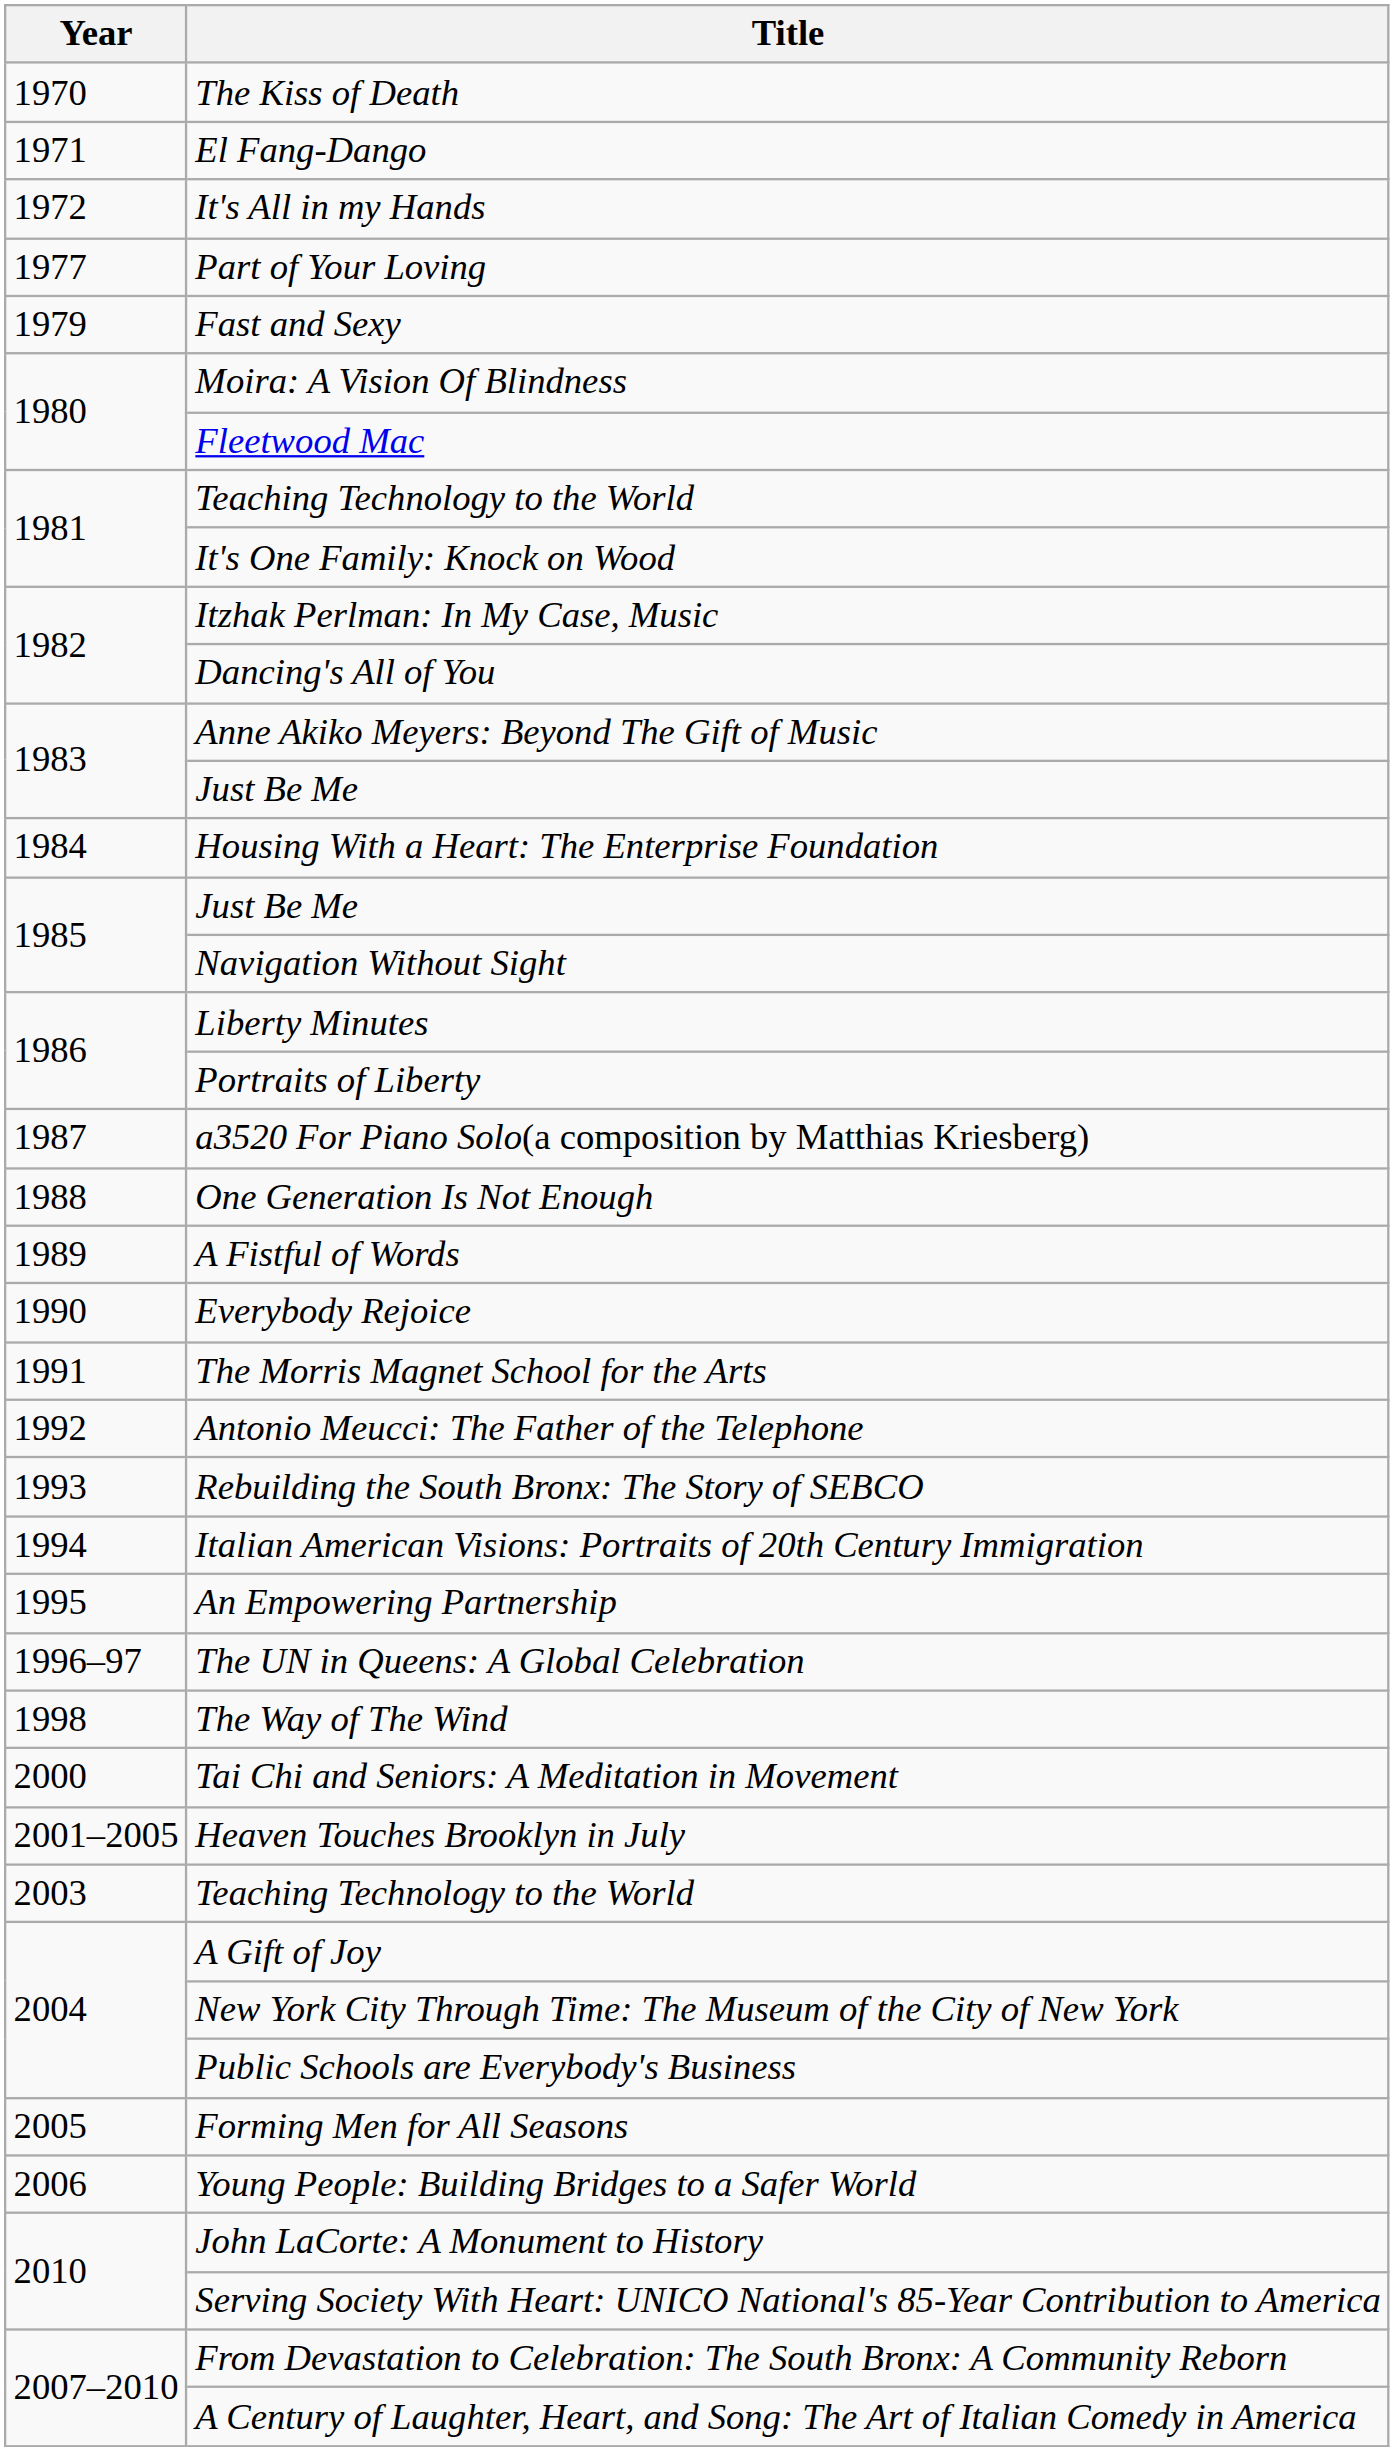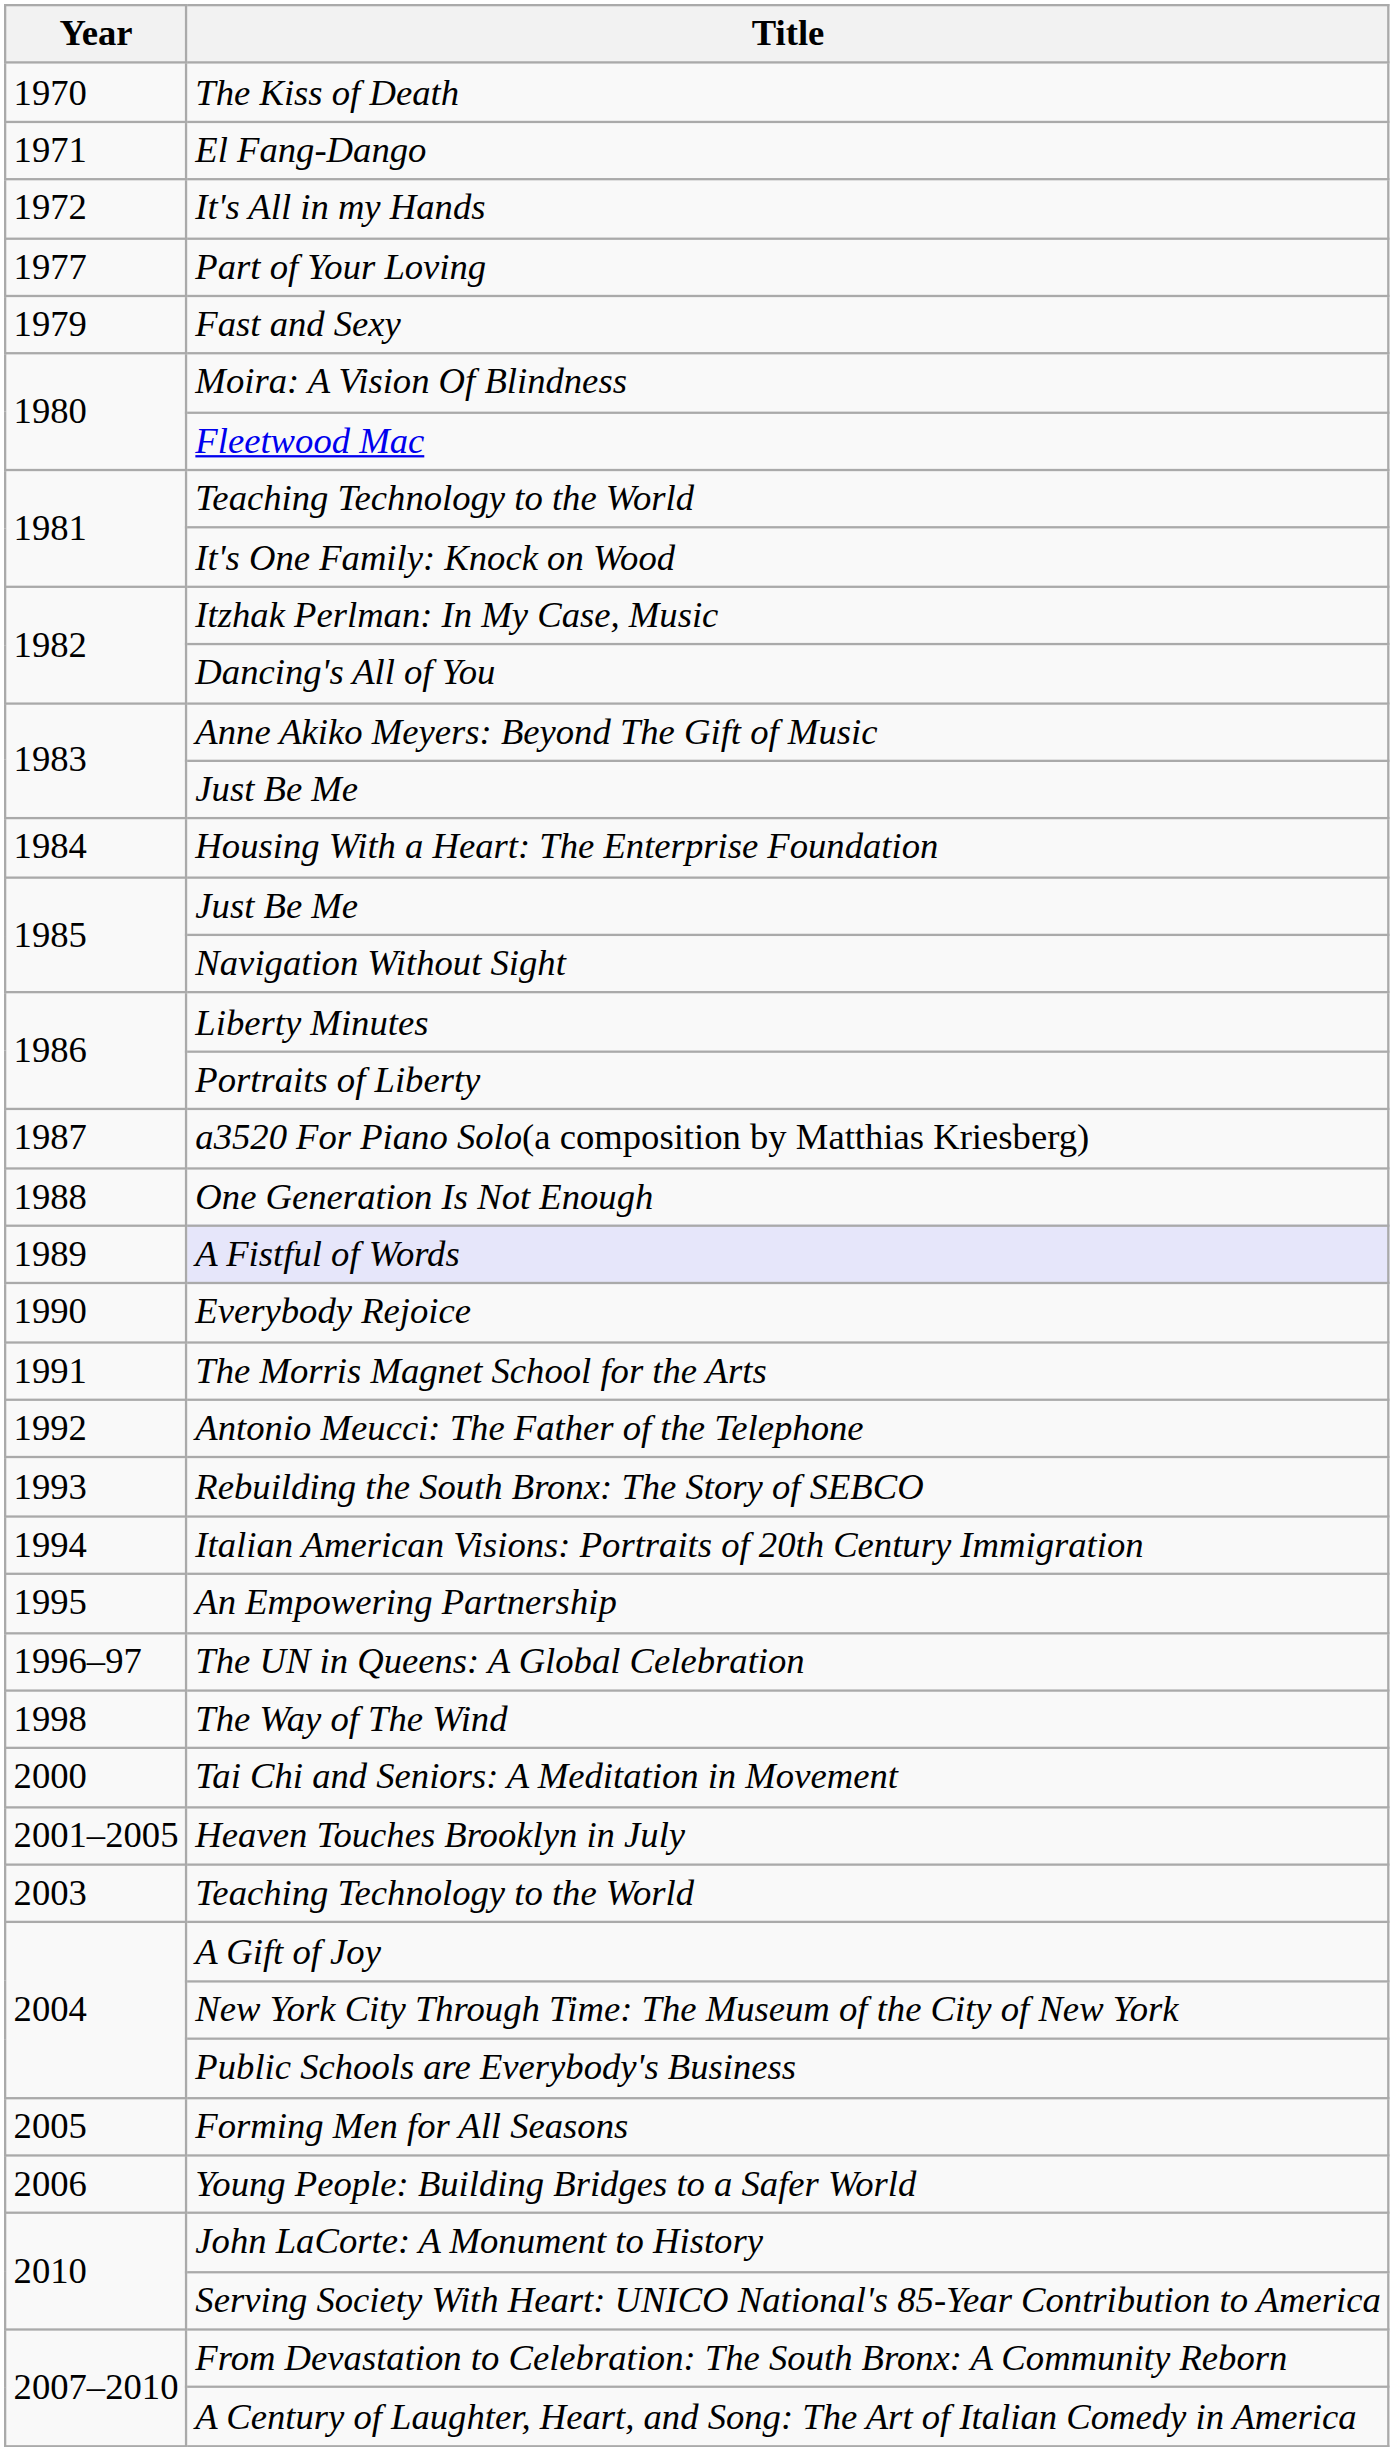(328, 1253) no background -> (328, 1253) lavender background
